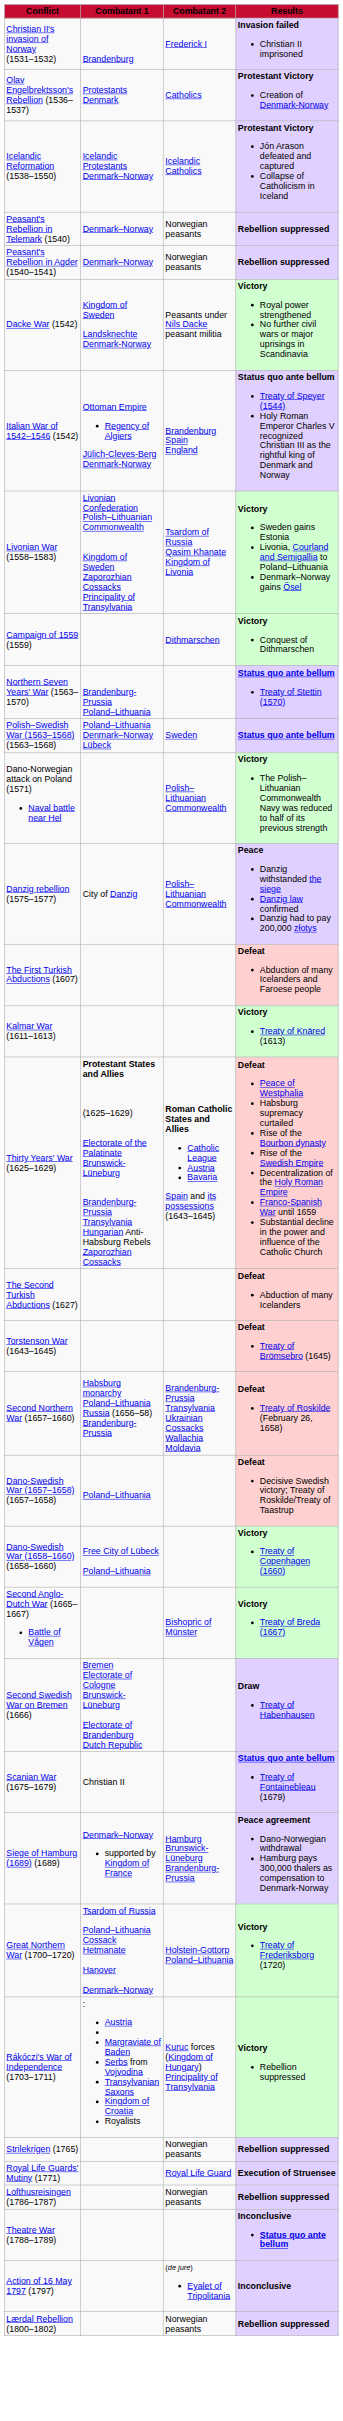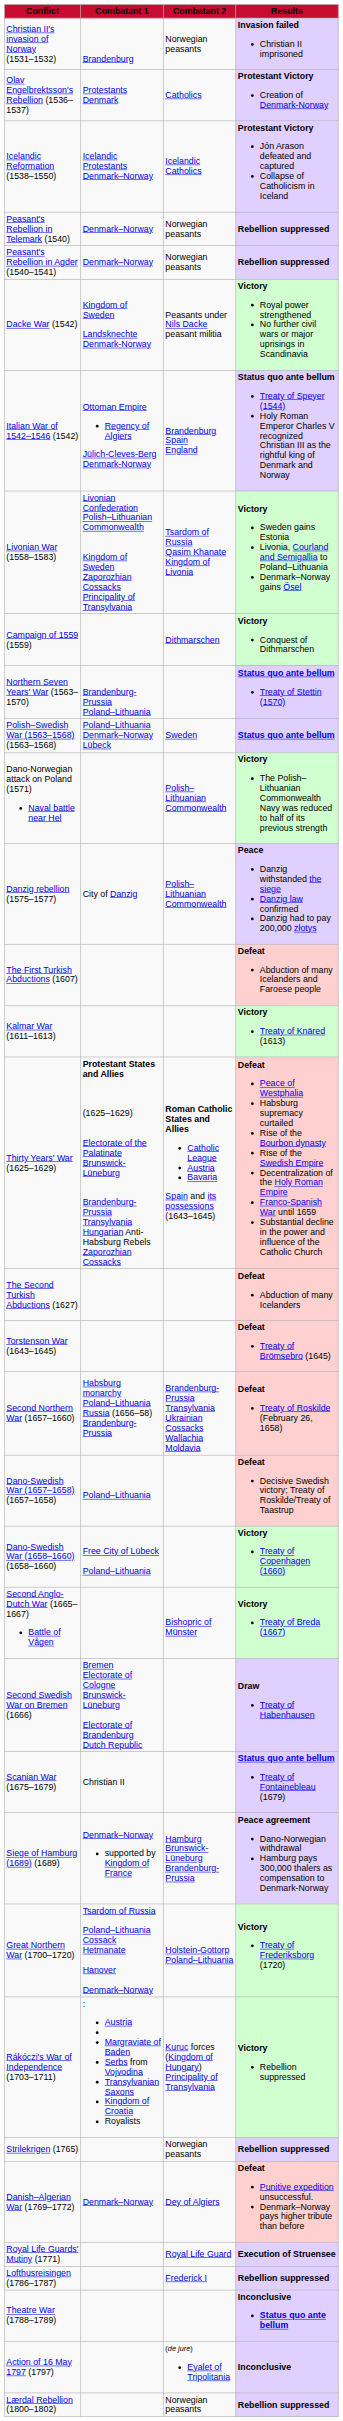(186, 44) Frederick I -> (186, 44) Norwegian peasants
+ row: (40, 2202)
(186, 2197) Norwegian peasants -> (186, 2278) Frederick I
